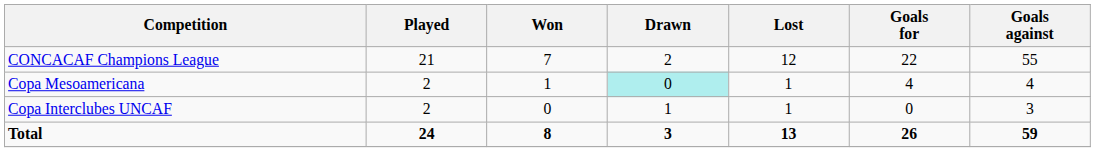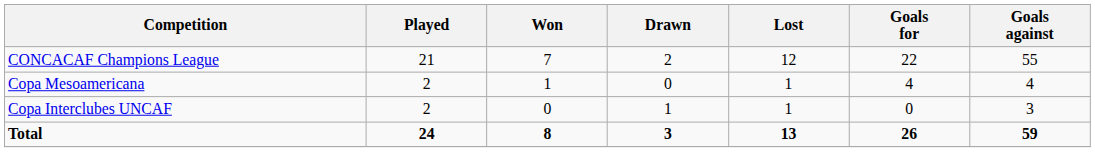(668, 84) paleturquoise background -> (668, 84) no background
